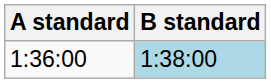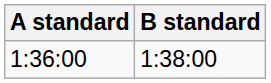(179, 59) lightblue background -> (179, 59) no background
